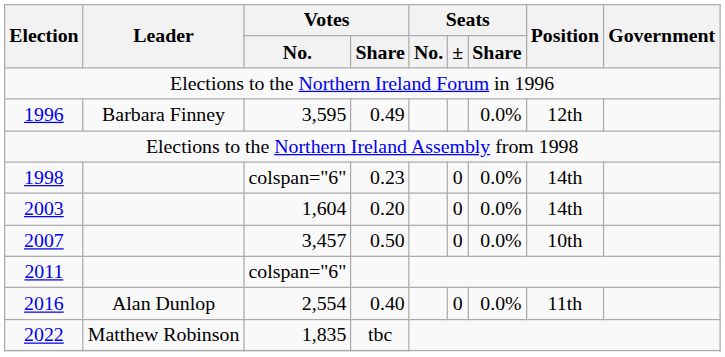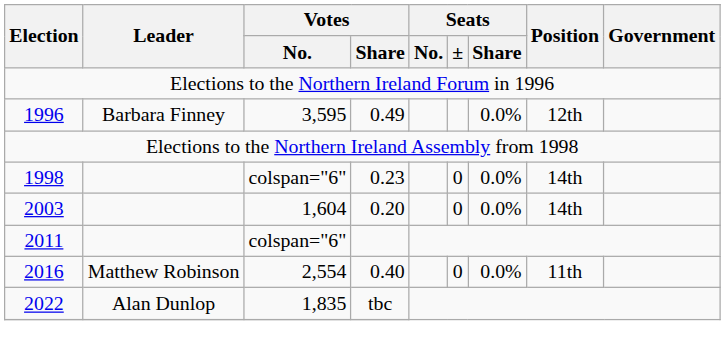- row: (44, 240)
(164, 303) Alan Dunlop -> (164, 271) Matthew Robinson
(164, 334) Matthew Robinson -> (164, 303) Alan Dunlop
